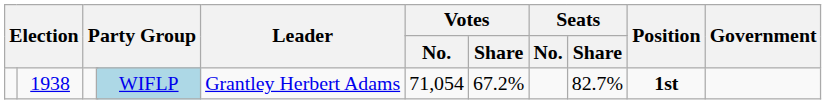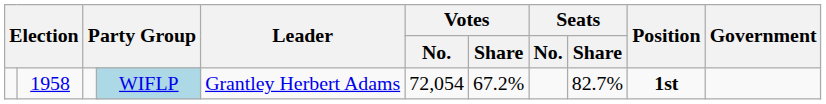(50, 83) 1938 -> (50, 83) 1958
(437, 83) 71,054 -> (437, 83) 72,054
